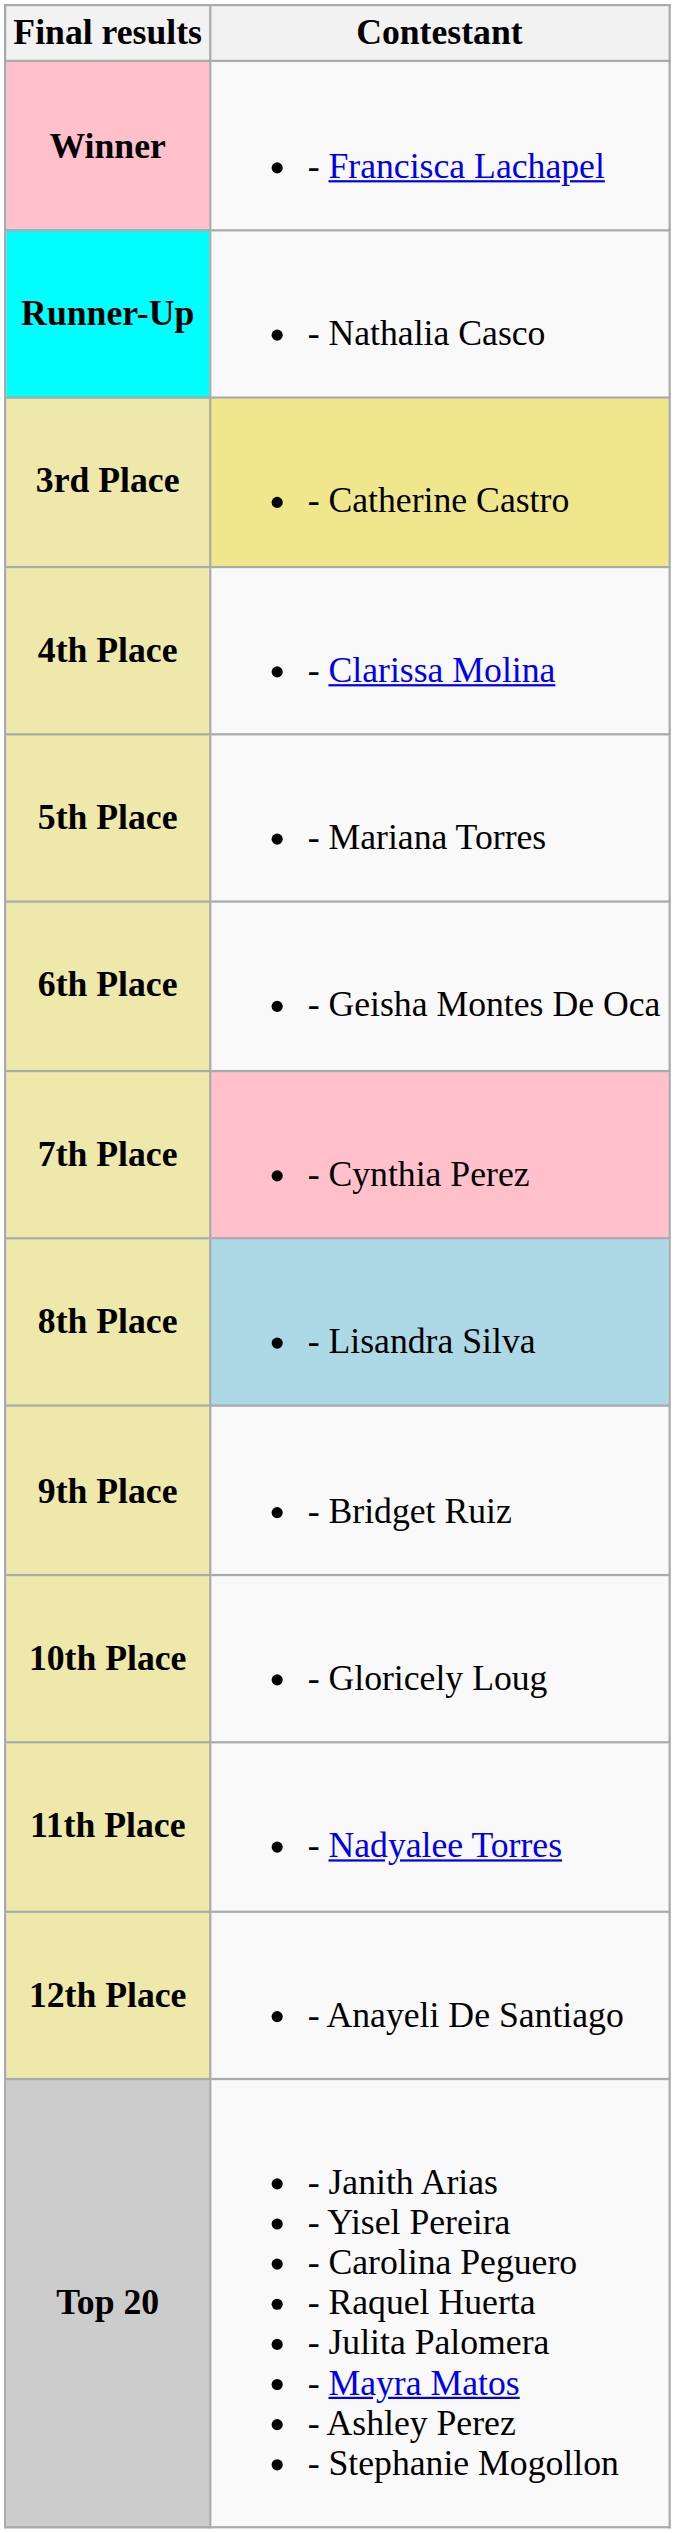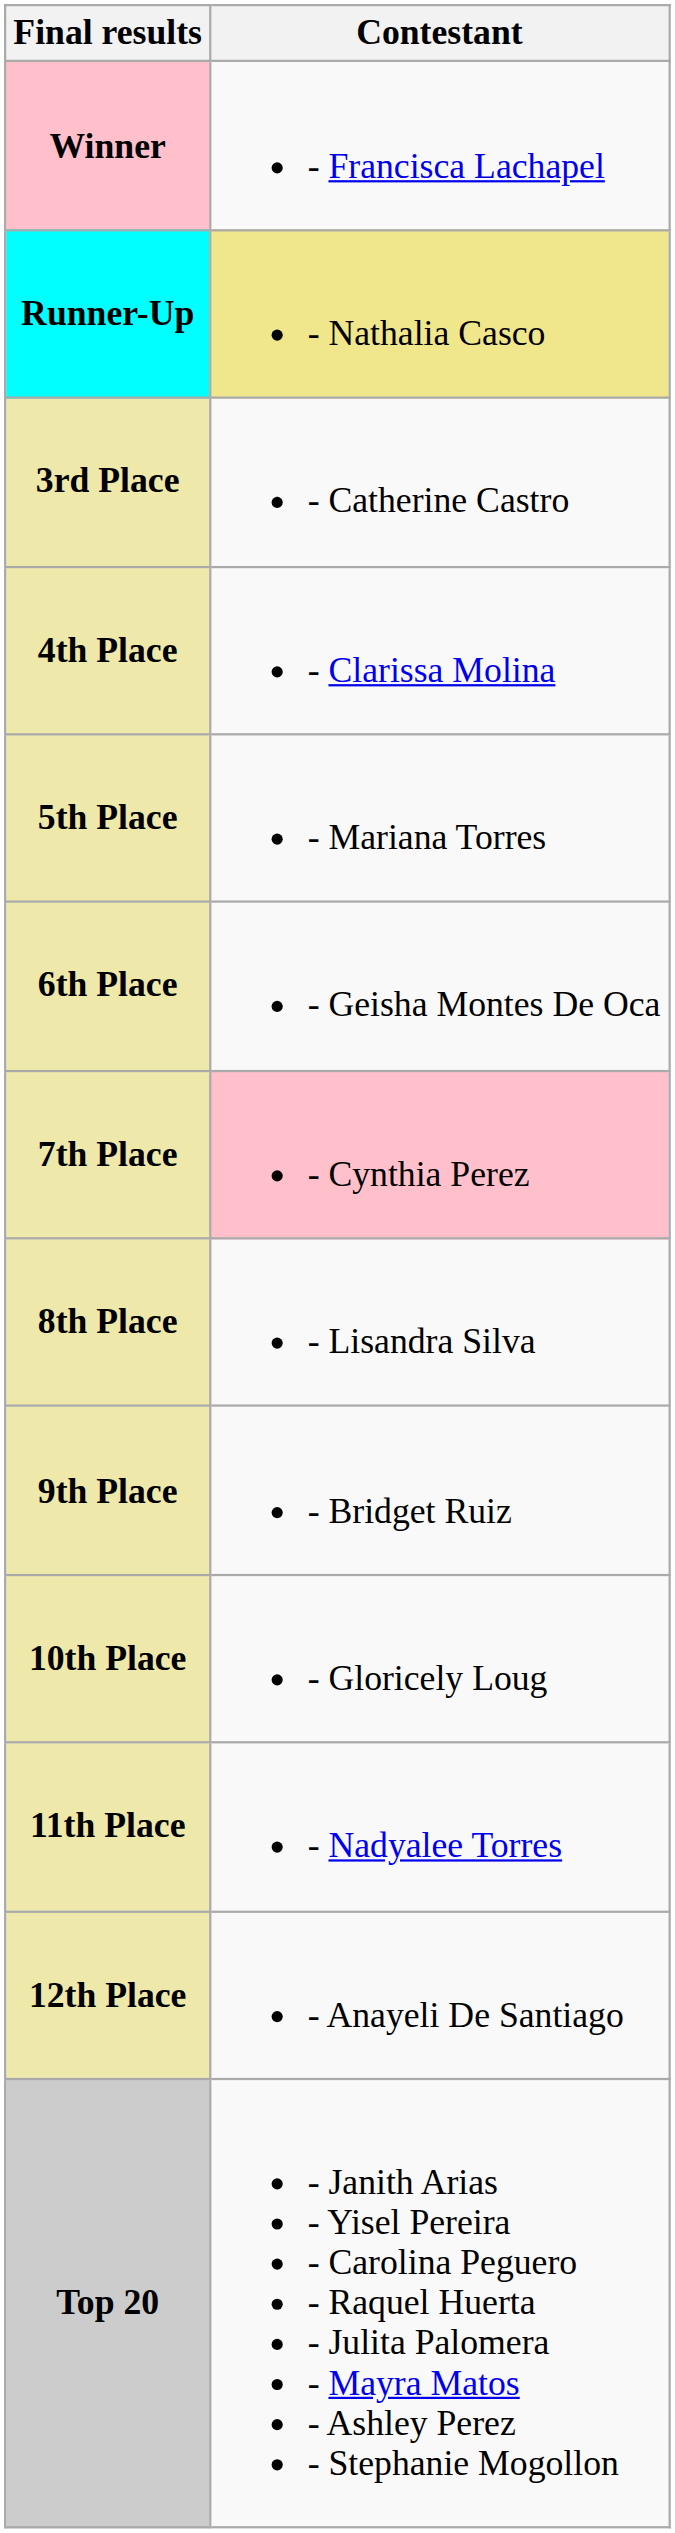(439, 334) no background -> (439, 334) khaki background
(439, 502) khaki background -> (439, 502) no background
(439, 1342) lightblue background -> (439, 1342) no background
